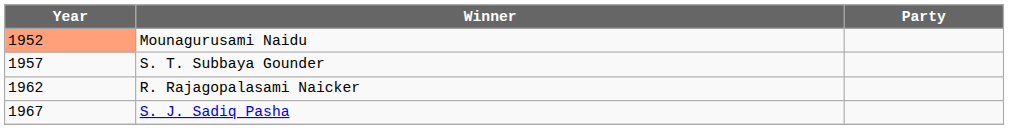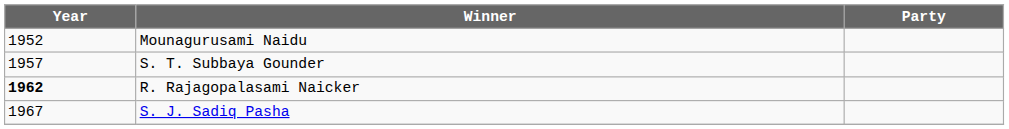(26, 40) lightsalmon background -> (26, 40) no background
(26, 88) normal -> (26, 88) bold
